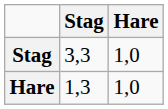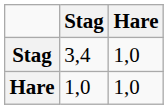(77, 54) 3,3 -> (77, 54) 3,4
(77, 87) 1,3 -> (77, 87) 1,0
